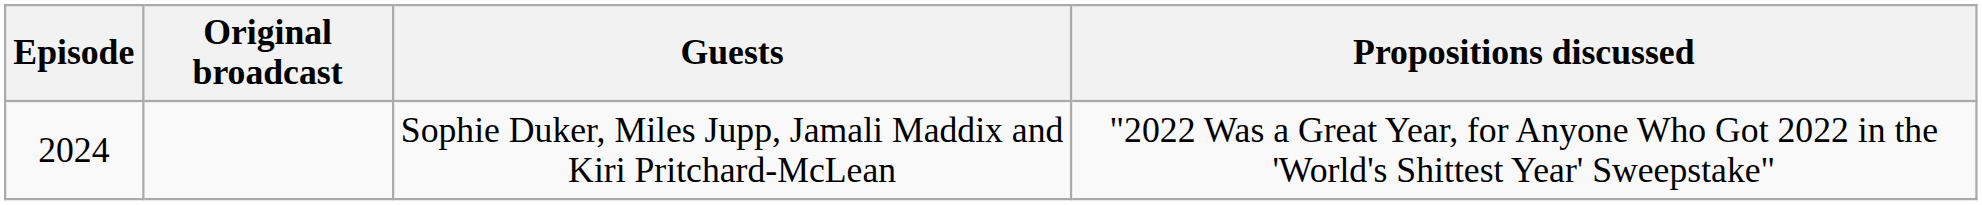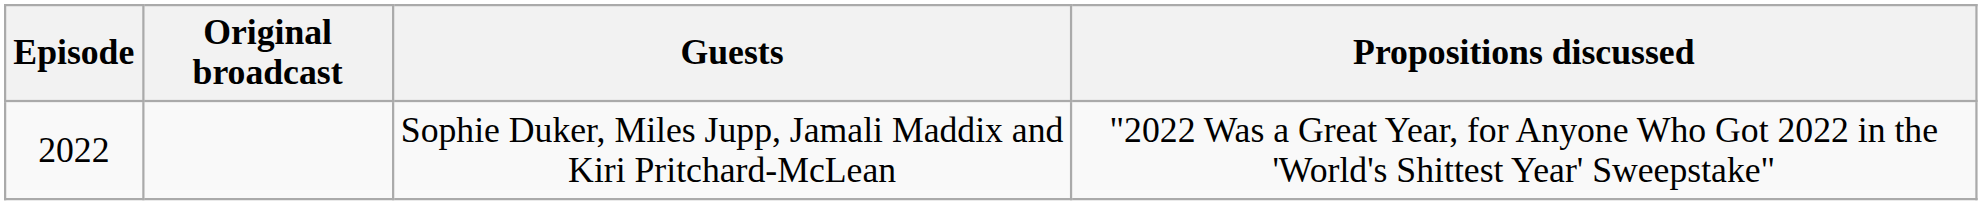(74, 149) 2024 -> (74, 149) 2022
